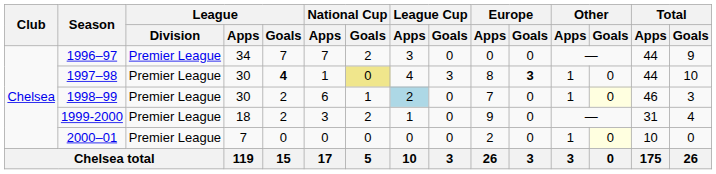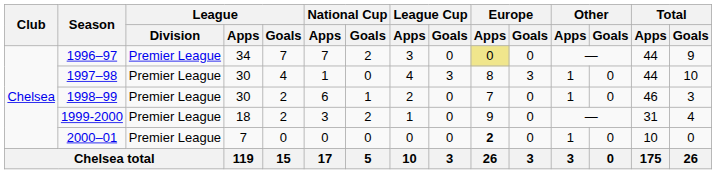(490, 55) no background -> (490, 55) khaki background
(283, 76) bold -> (283, 76) normal
(368, 76) khaki background -> (368, 76) no background
(530, 76) bold -> (530, 76) normal
(410, 96) lightblue background -> (410, 96) no background
(610, 96) lightyellow background -> (610, 96) no background
(490, 138) normal -> (490, 138) bold
(610, 138) lightyellow background -> (610, 138) no background
